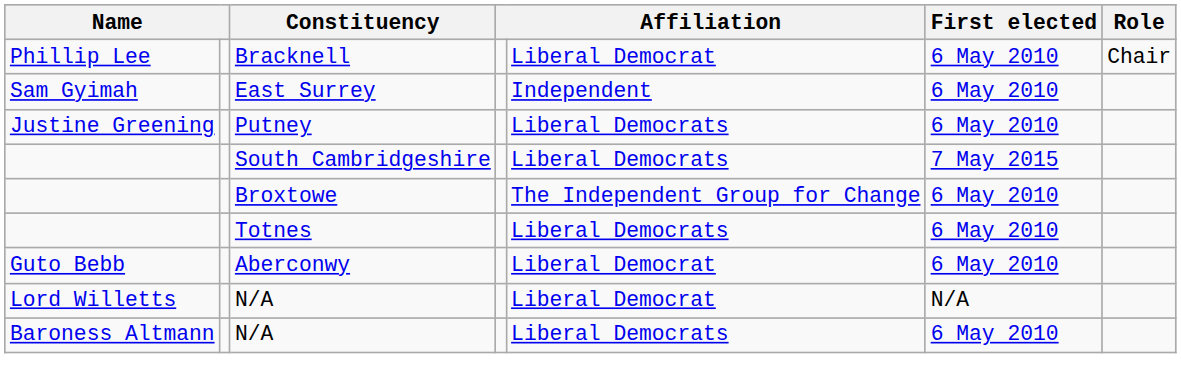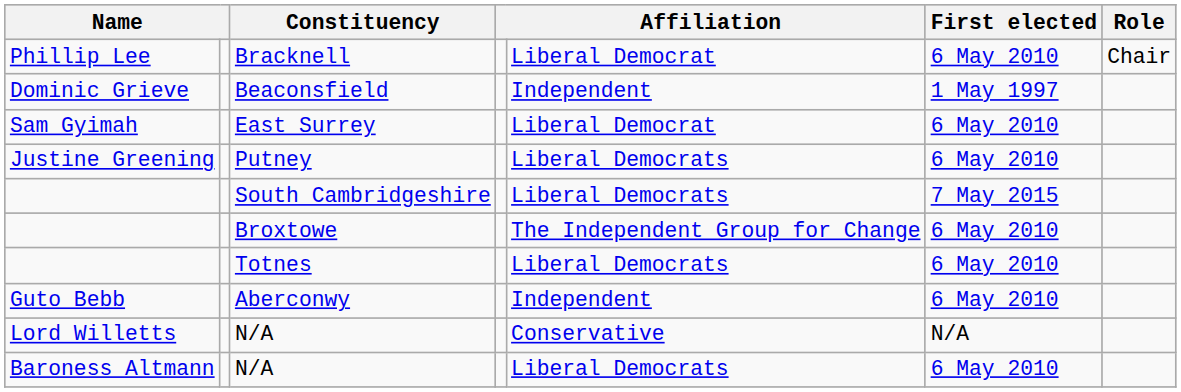+ row: (99, 92)
(581, 92) Independent -> (613, 126) Liberal Democrat
(613, 265) Liberal Democrat -> (581, 300) Independent
(613, 300) Liberal Democrat -> (588, 335) Conservative
